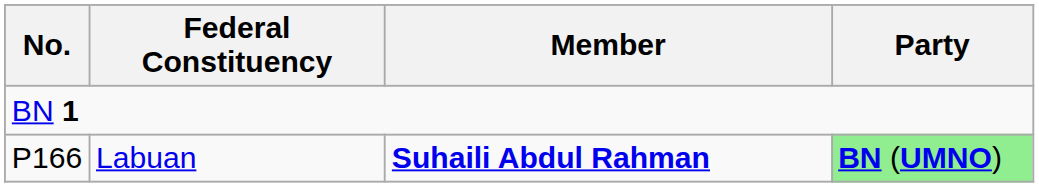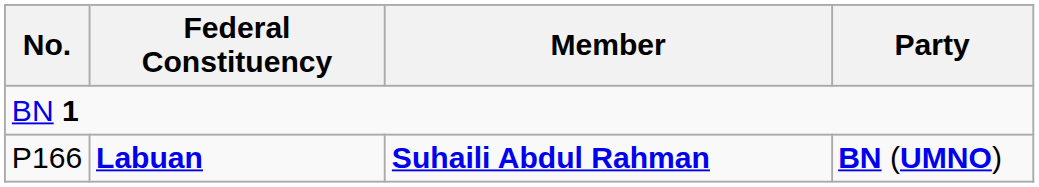(146, 157) normal -> (149, 157) bold
(920, 157) lightgreen background -> (920, 157) no background
